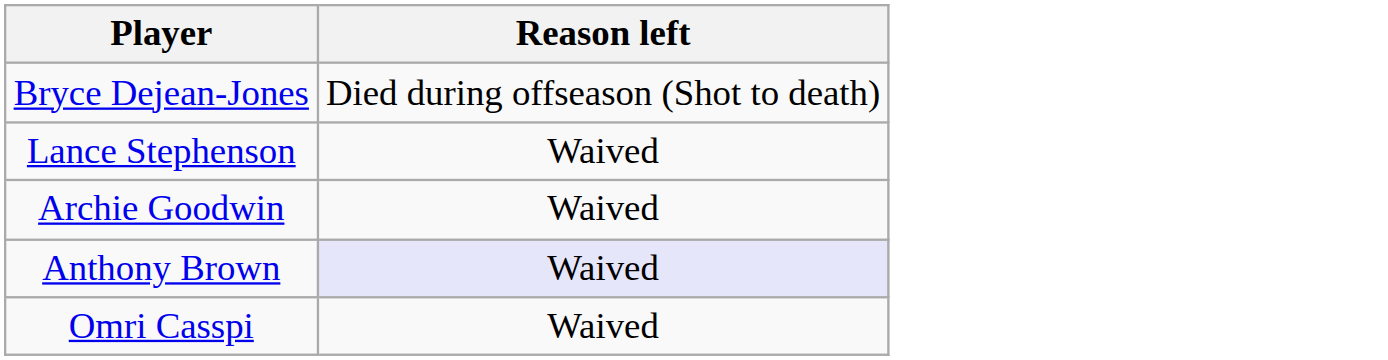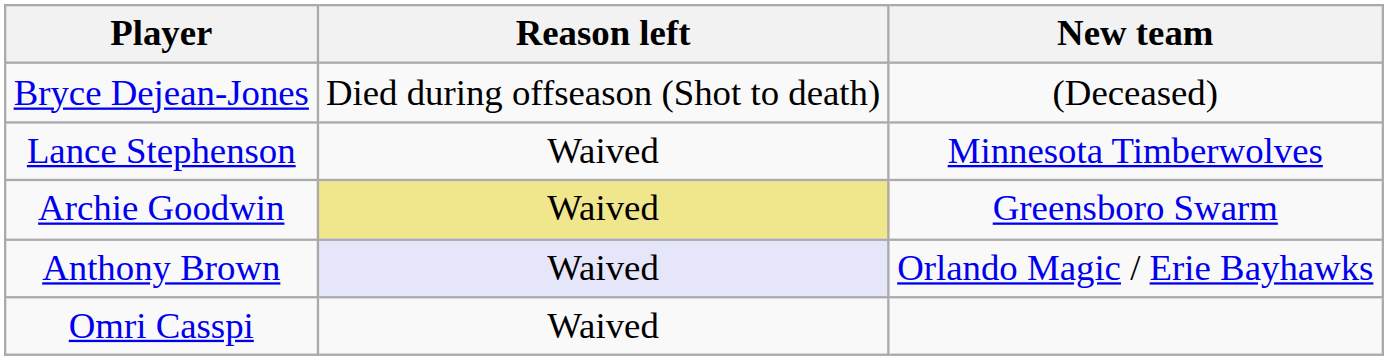+ column: (1135, 33)
(603, 208) no background -> (603, 208) khaki background
